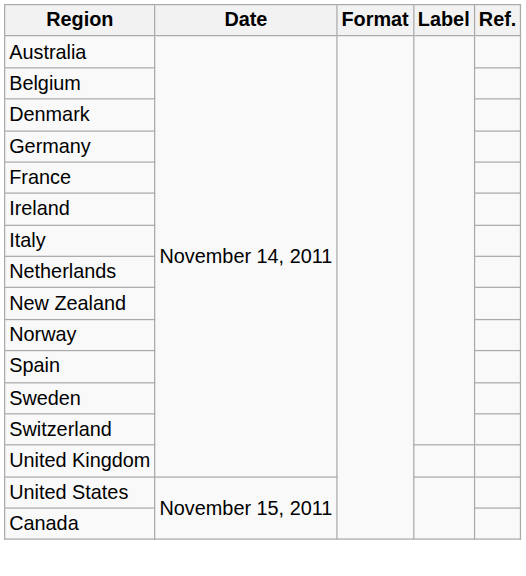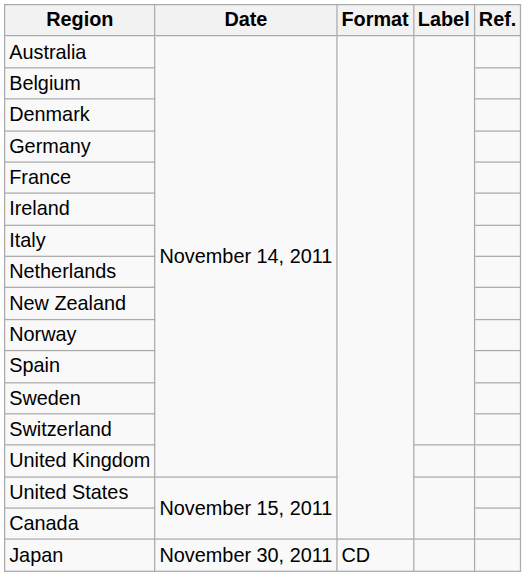+ row: (36, 555)
